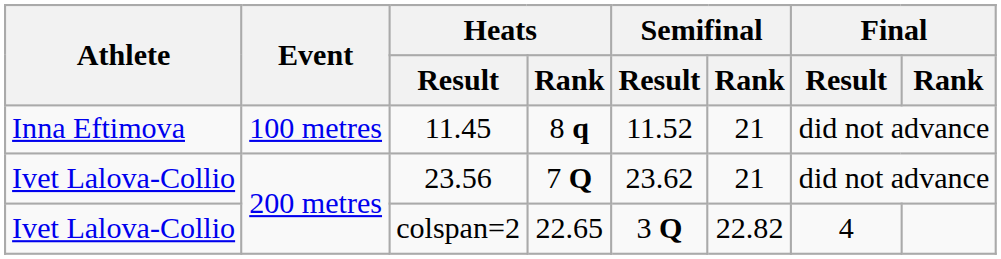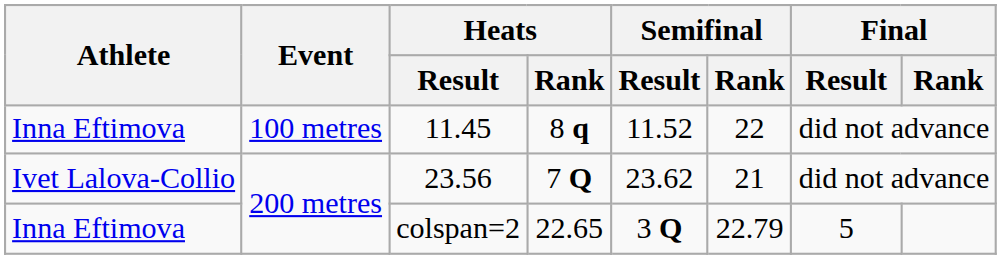(750, 128) 21 -> (750, 128) 22
(124, 228) Ivet Lalova-Collio -> (99, 228) Inna Eftimova
(750, 228) 22.82 -> (750, 228) 22.79
(846, 228) 4 -> (846, 228) 5
